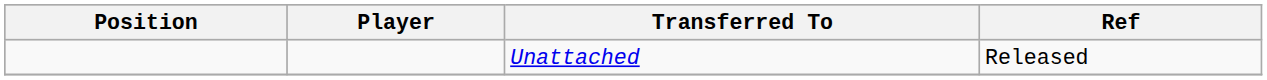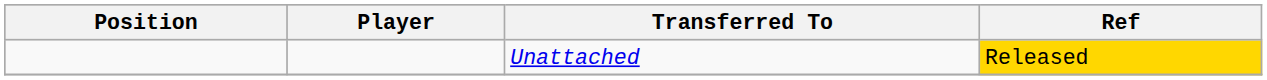(1037, 58) no background -> (1037, 58) gold background
